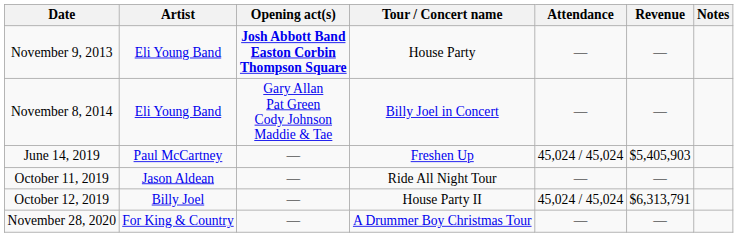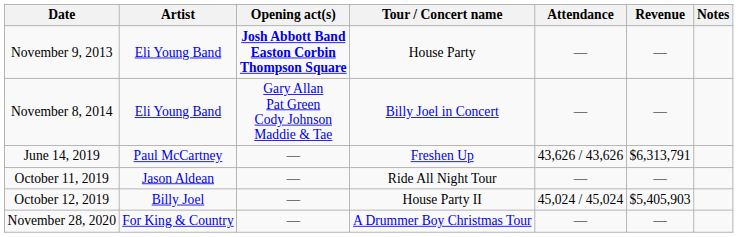(581, 156) 45,024 / 45,024 -> (581, 156) 43,626 / 43,626
(660, 156) $5,405,903 -> (660, 156) $6,313,791
(660, 199) $6,313,791 -> (660, 199) $5,405,903
